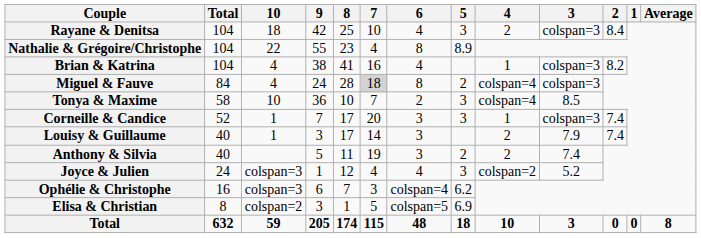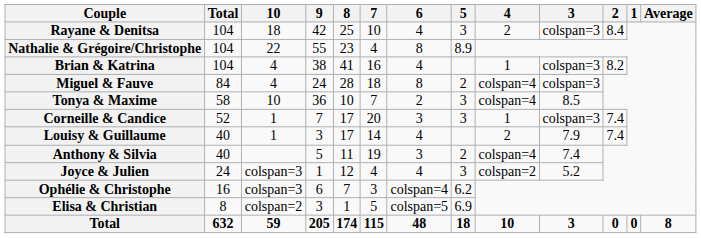(374, 83) lightgrey background -> (374, 83) no background
(419, 136) 3 -> (419, 136) 4
(507, 153) 2 -> (507, 153) colspan=4
